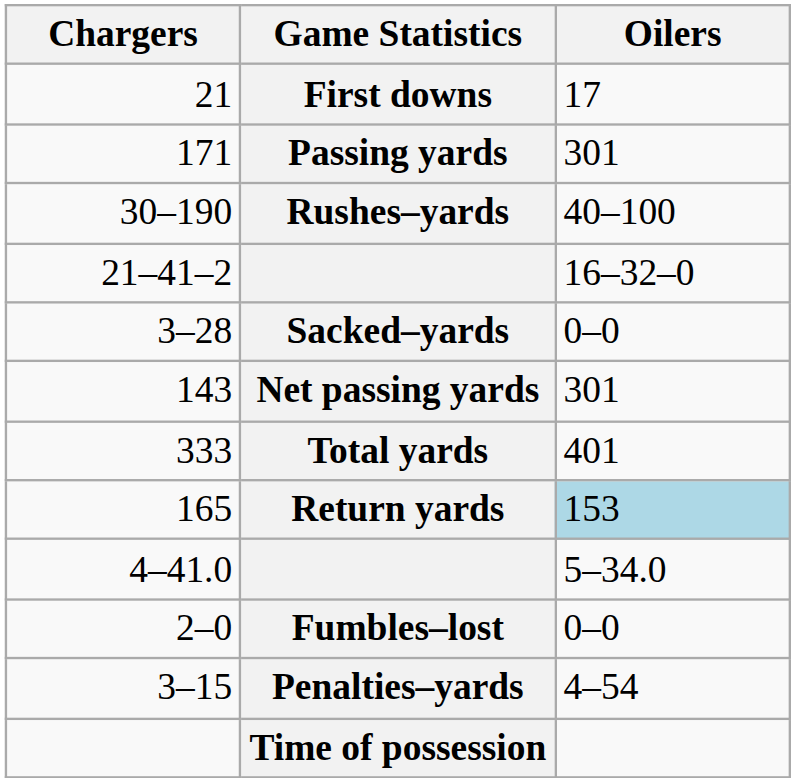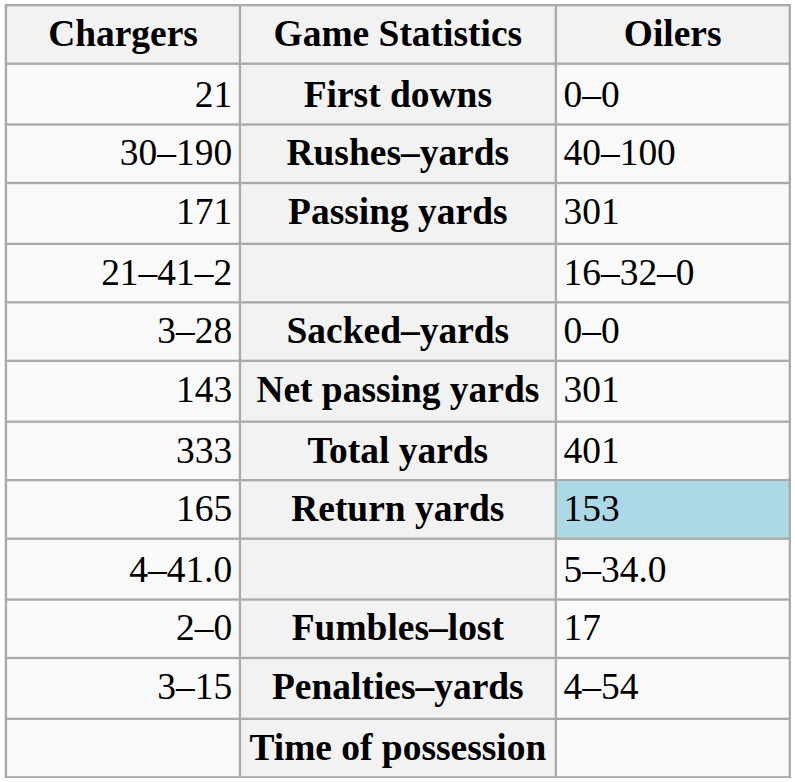(582, 93) 17 -> (592, 93) 0–0
rows swapped: (176, 212) <-> (204, 152)
(592, 627) 0–0 -> (582, 627) 17
